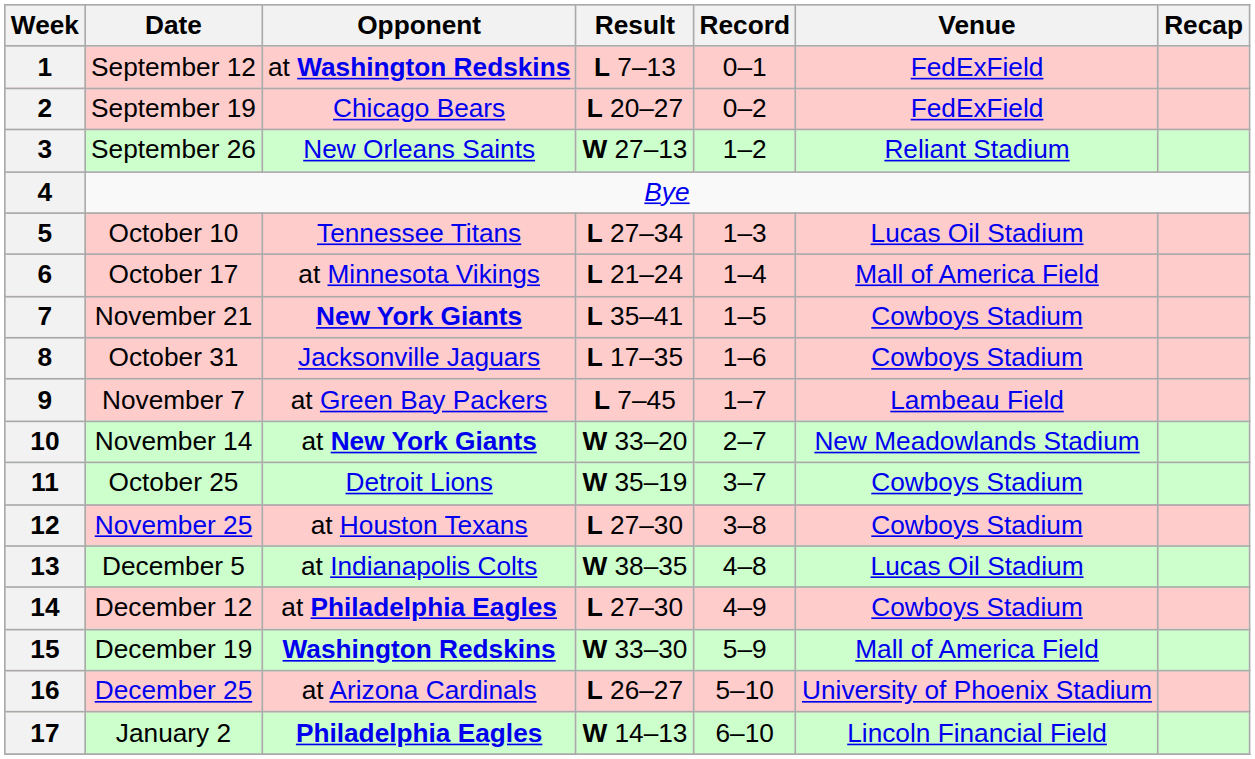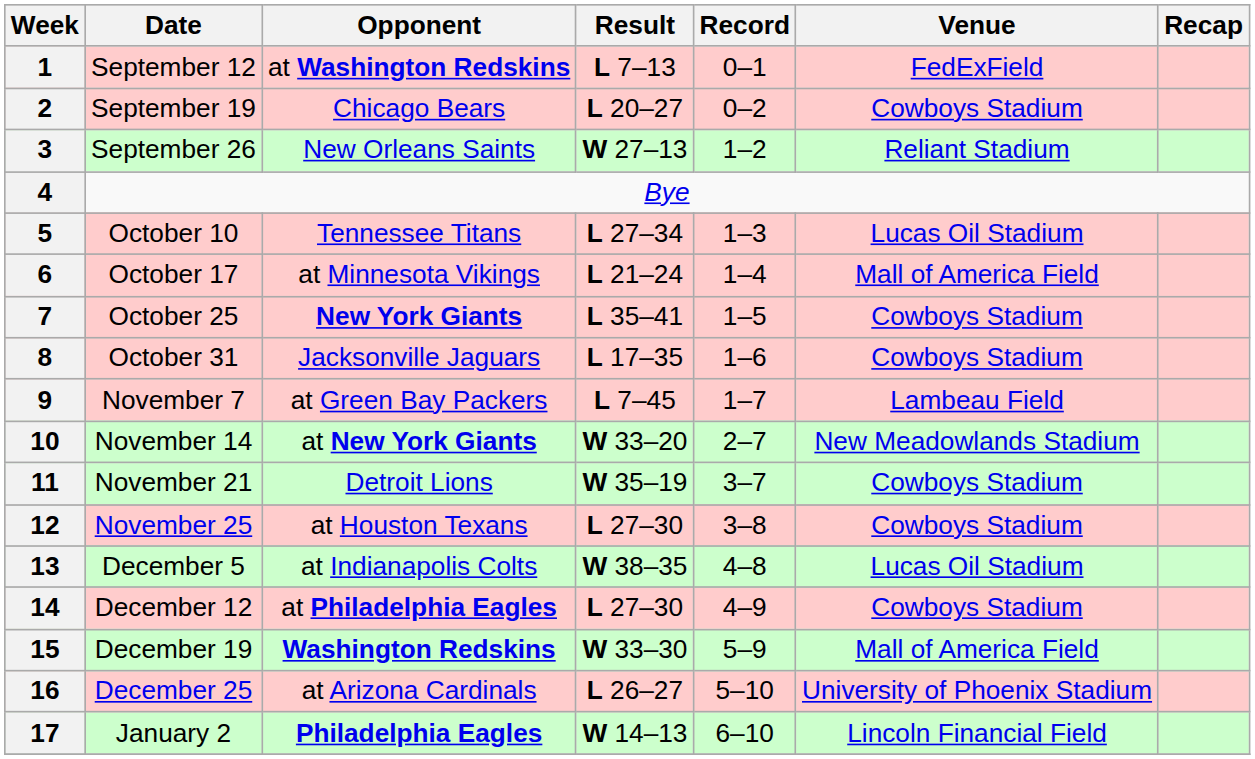(977, 108) FedExField -> (977, 108) Cowboys Stadium
(173, 316) November 21 -> (173, 316) October 25
(173, 483) October 25 -> (173, 483) November 21
